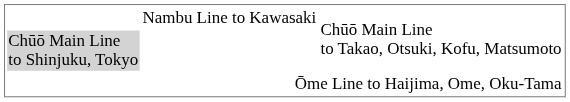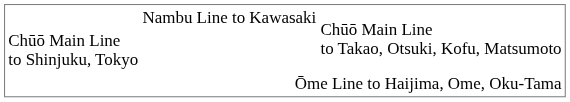(73, 50) lightgrey background -> (73, 50) no background
